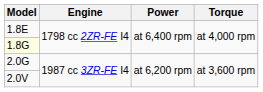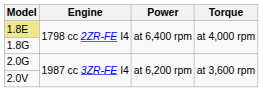(17, 29) no background -> (17, 29) khaki background
(18, 45) lightyellow background -> (18, 45) no background
